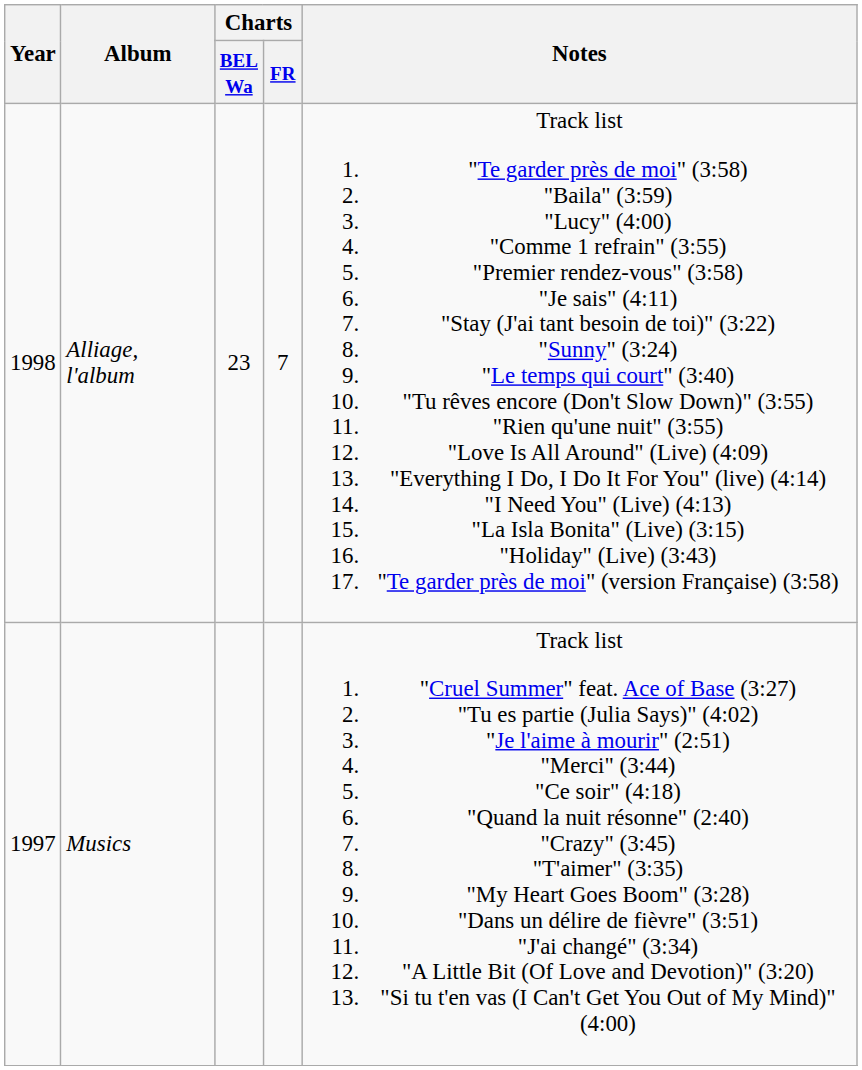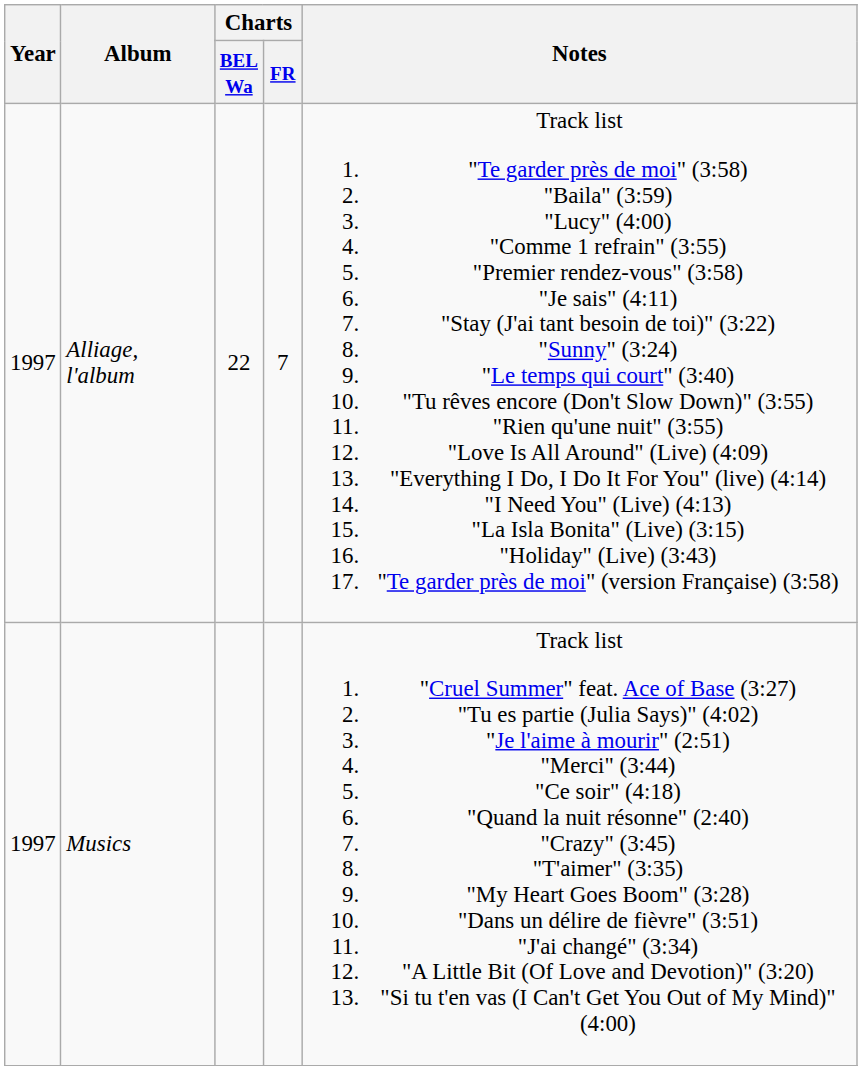(33, 362) 1998 -> (33, 362) 1997
(239, 362) 23 -> (239, 362) 22
